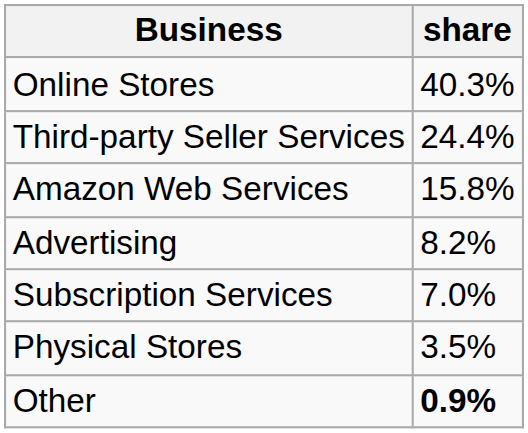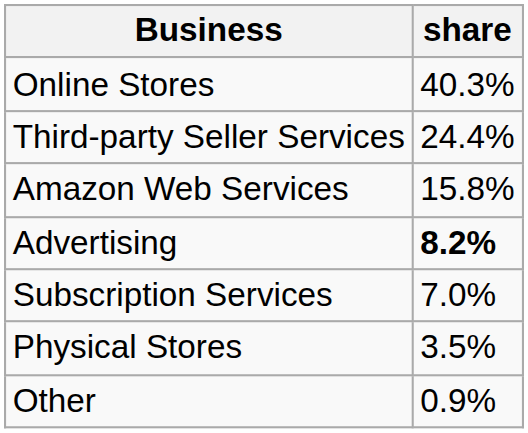(458, 242) normal -> (458, 242) bold
(458, 400) bold -> (458, 400) normal
